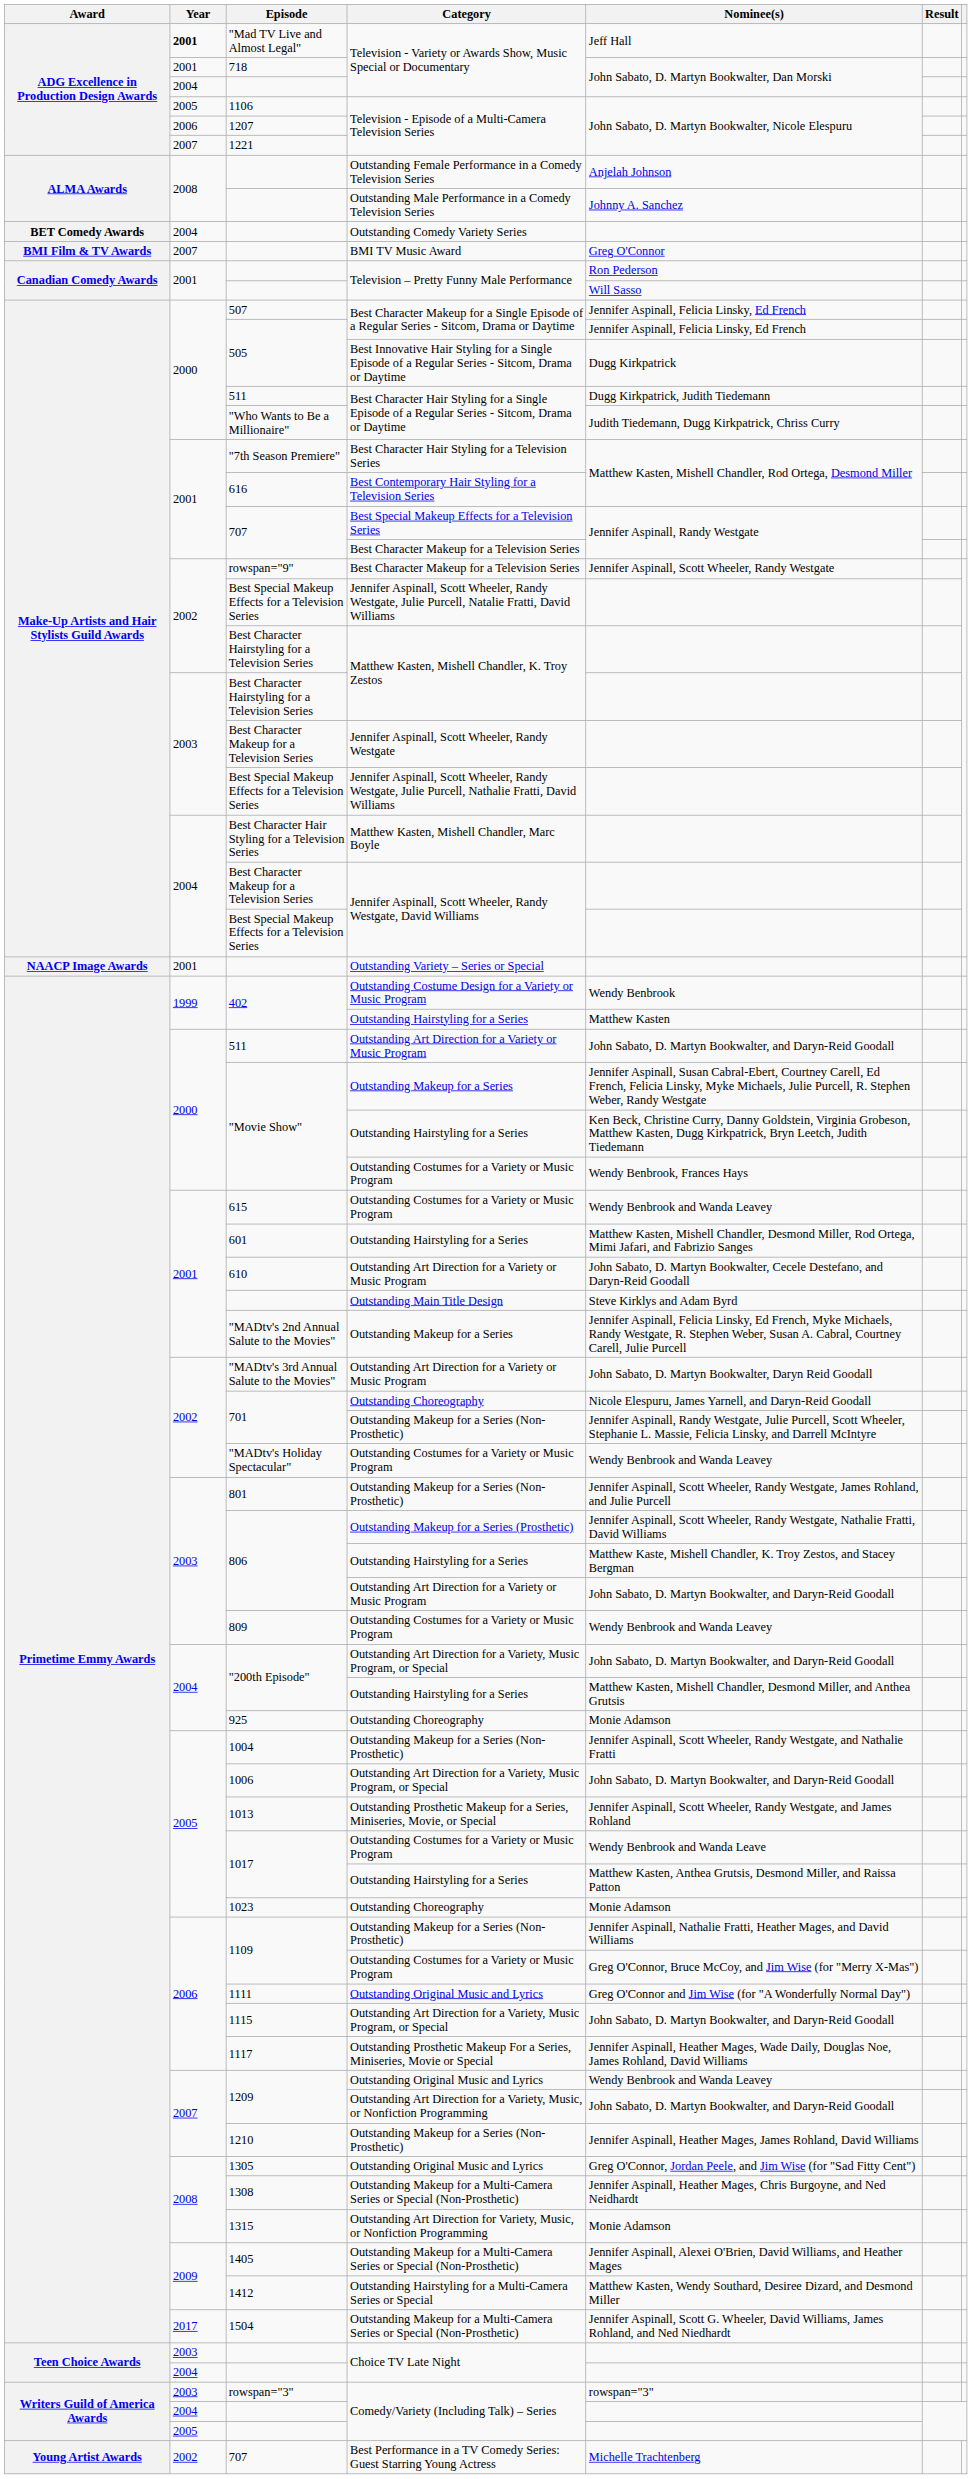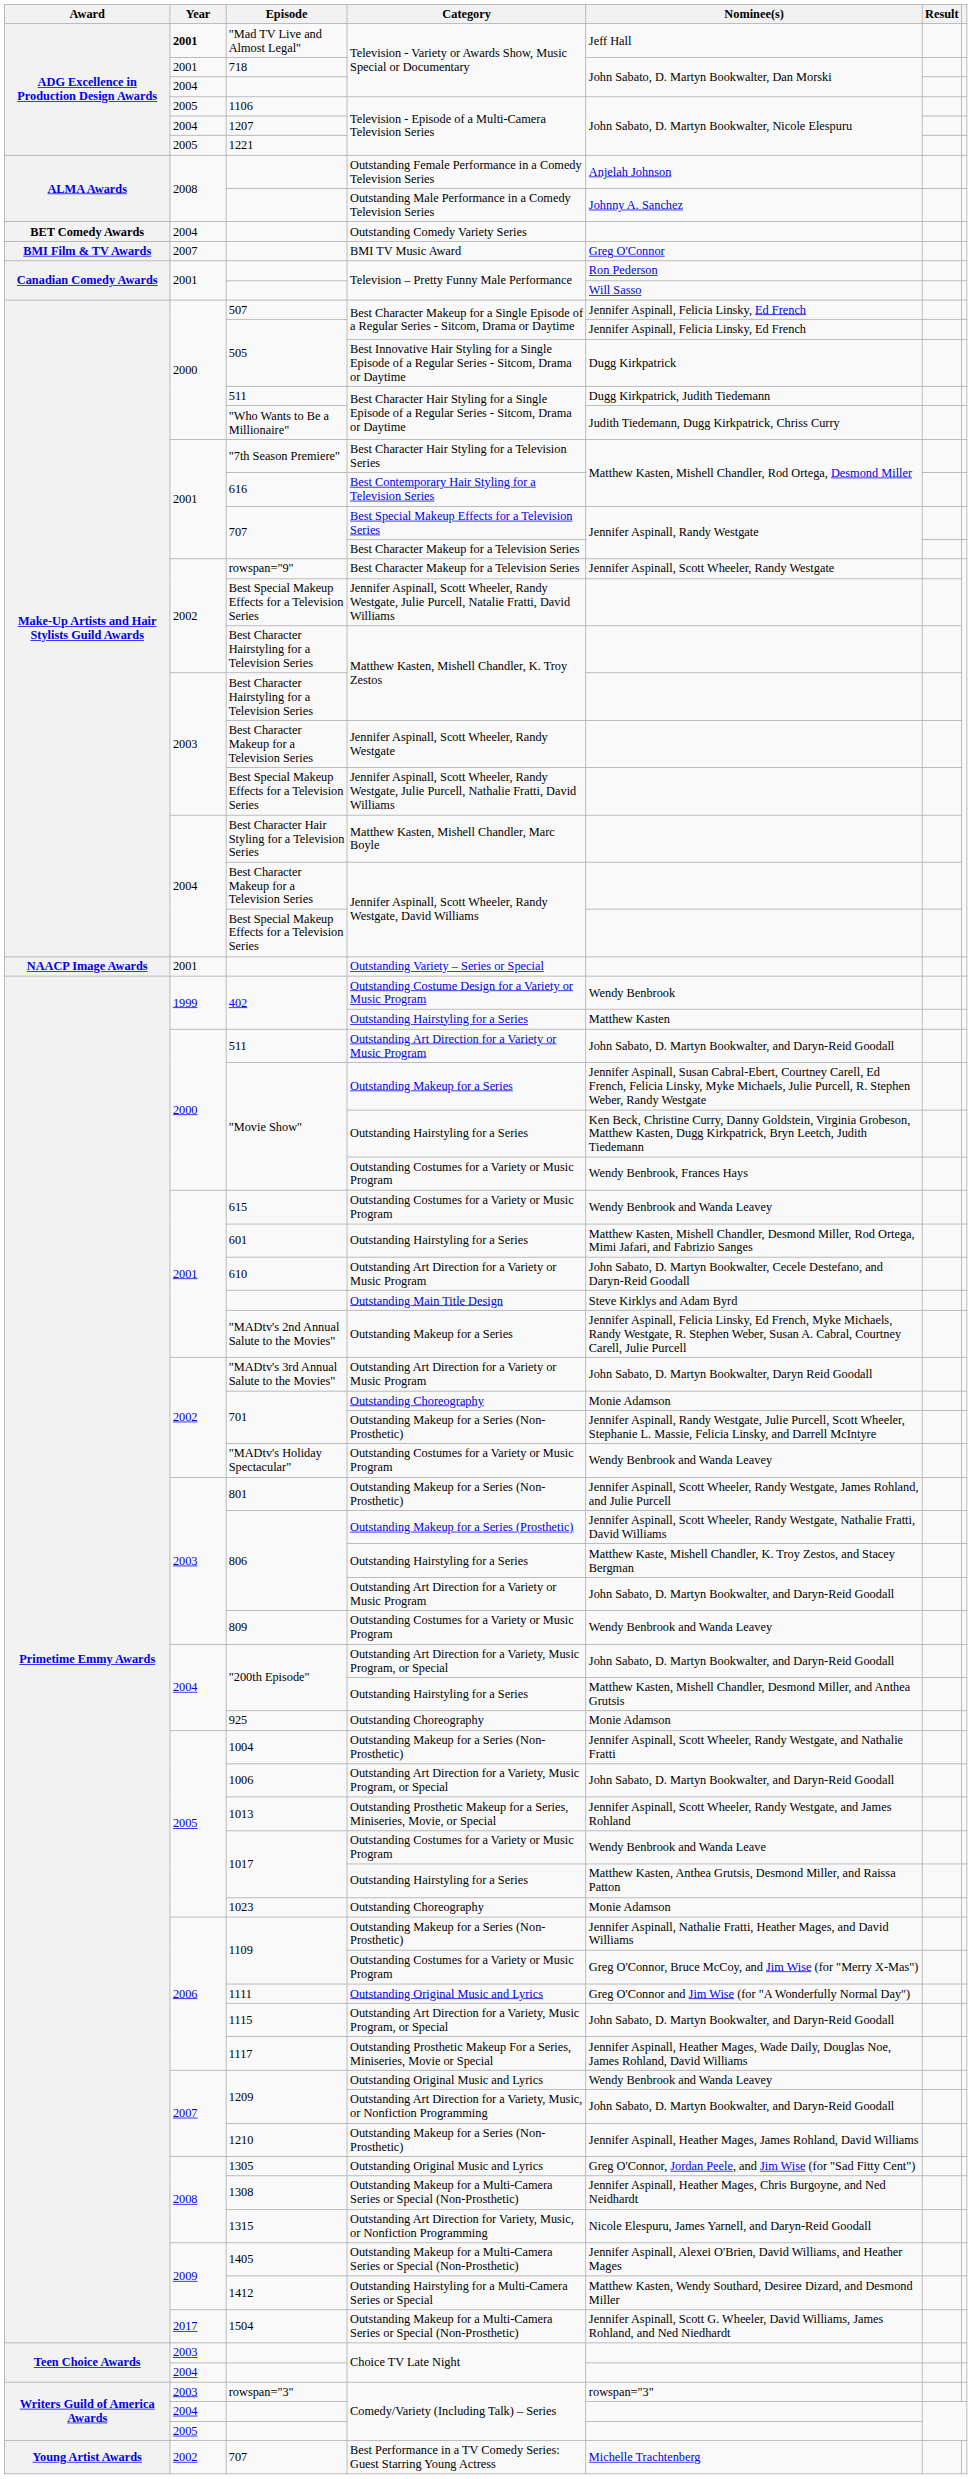(185, 125) 2006 -> (185, 125) 2004
(185, 145) 2007 -> (185, 145) 2005
(730, 1400) Nicole Elespuru, James Yarnell, and Daryn-Reid Goodall -> (630, 1400) Monie Adamson
(630, 2226) Monie Adamson -> (730, 2226) Nicole Elespuru, James Yarnell, and Daryn-Reid Goodall
